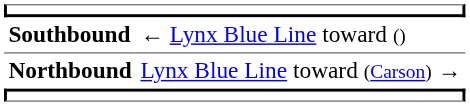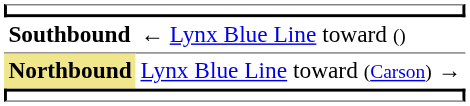(70, 70) no background -> (70, 70) khaki background
